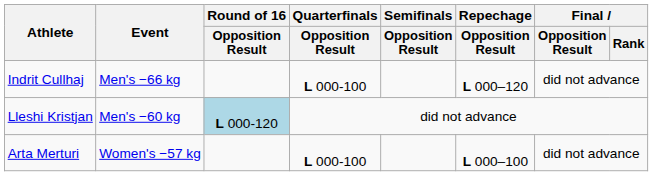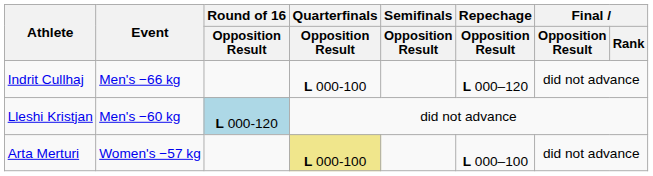(335, 161) no background -> (335, 161) khaki background
